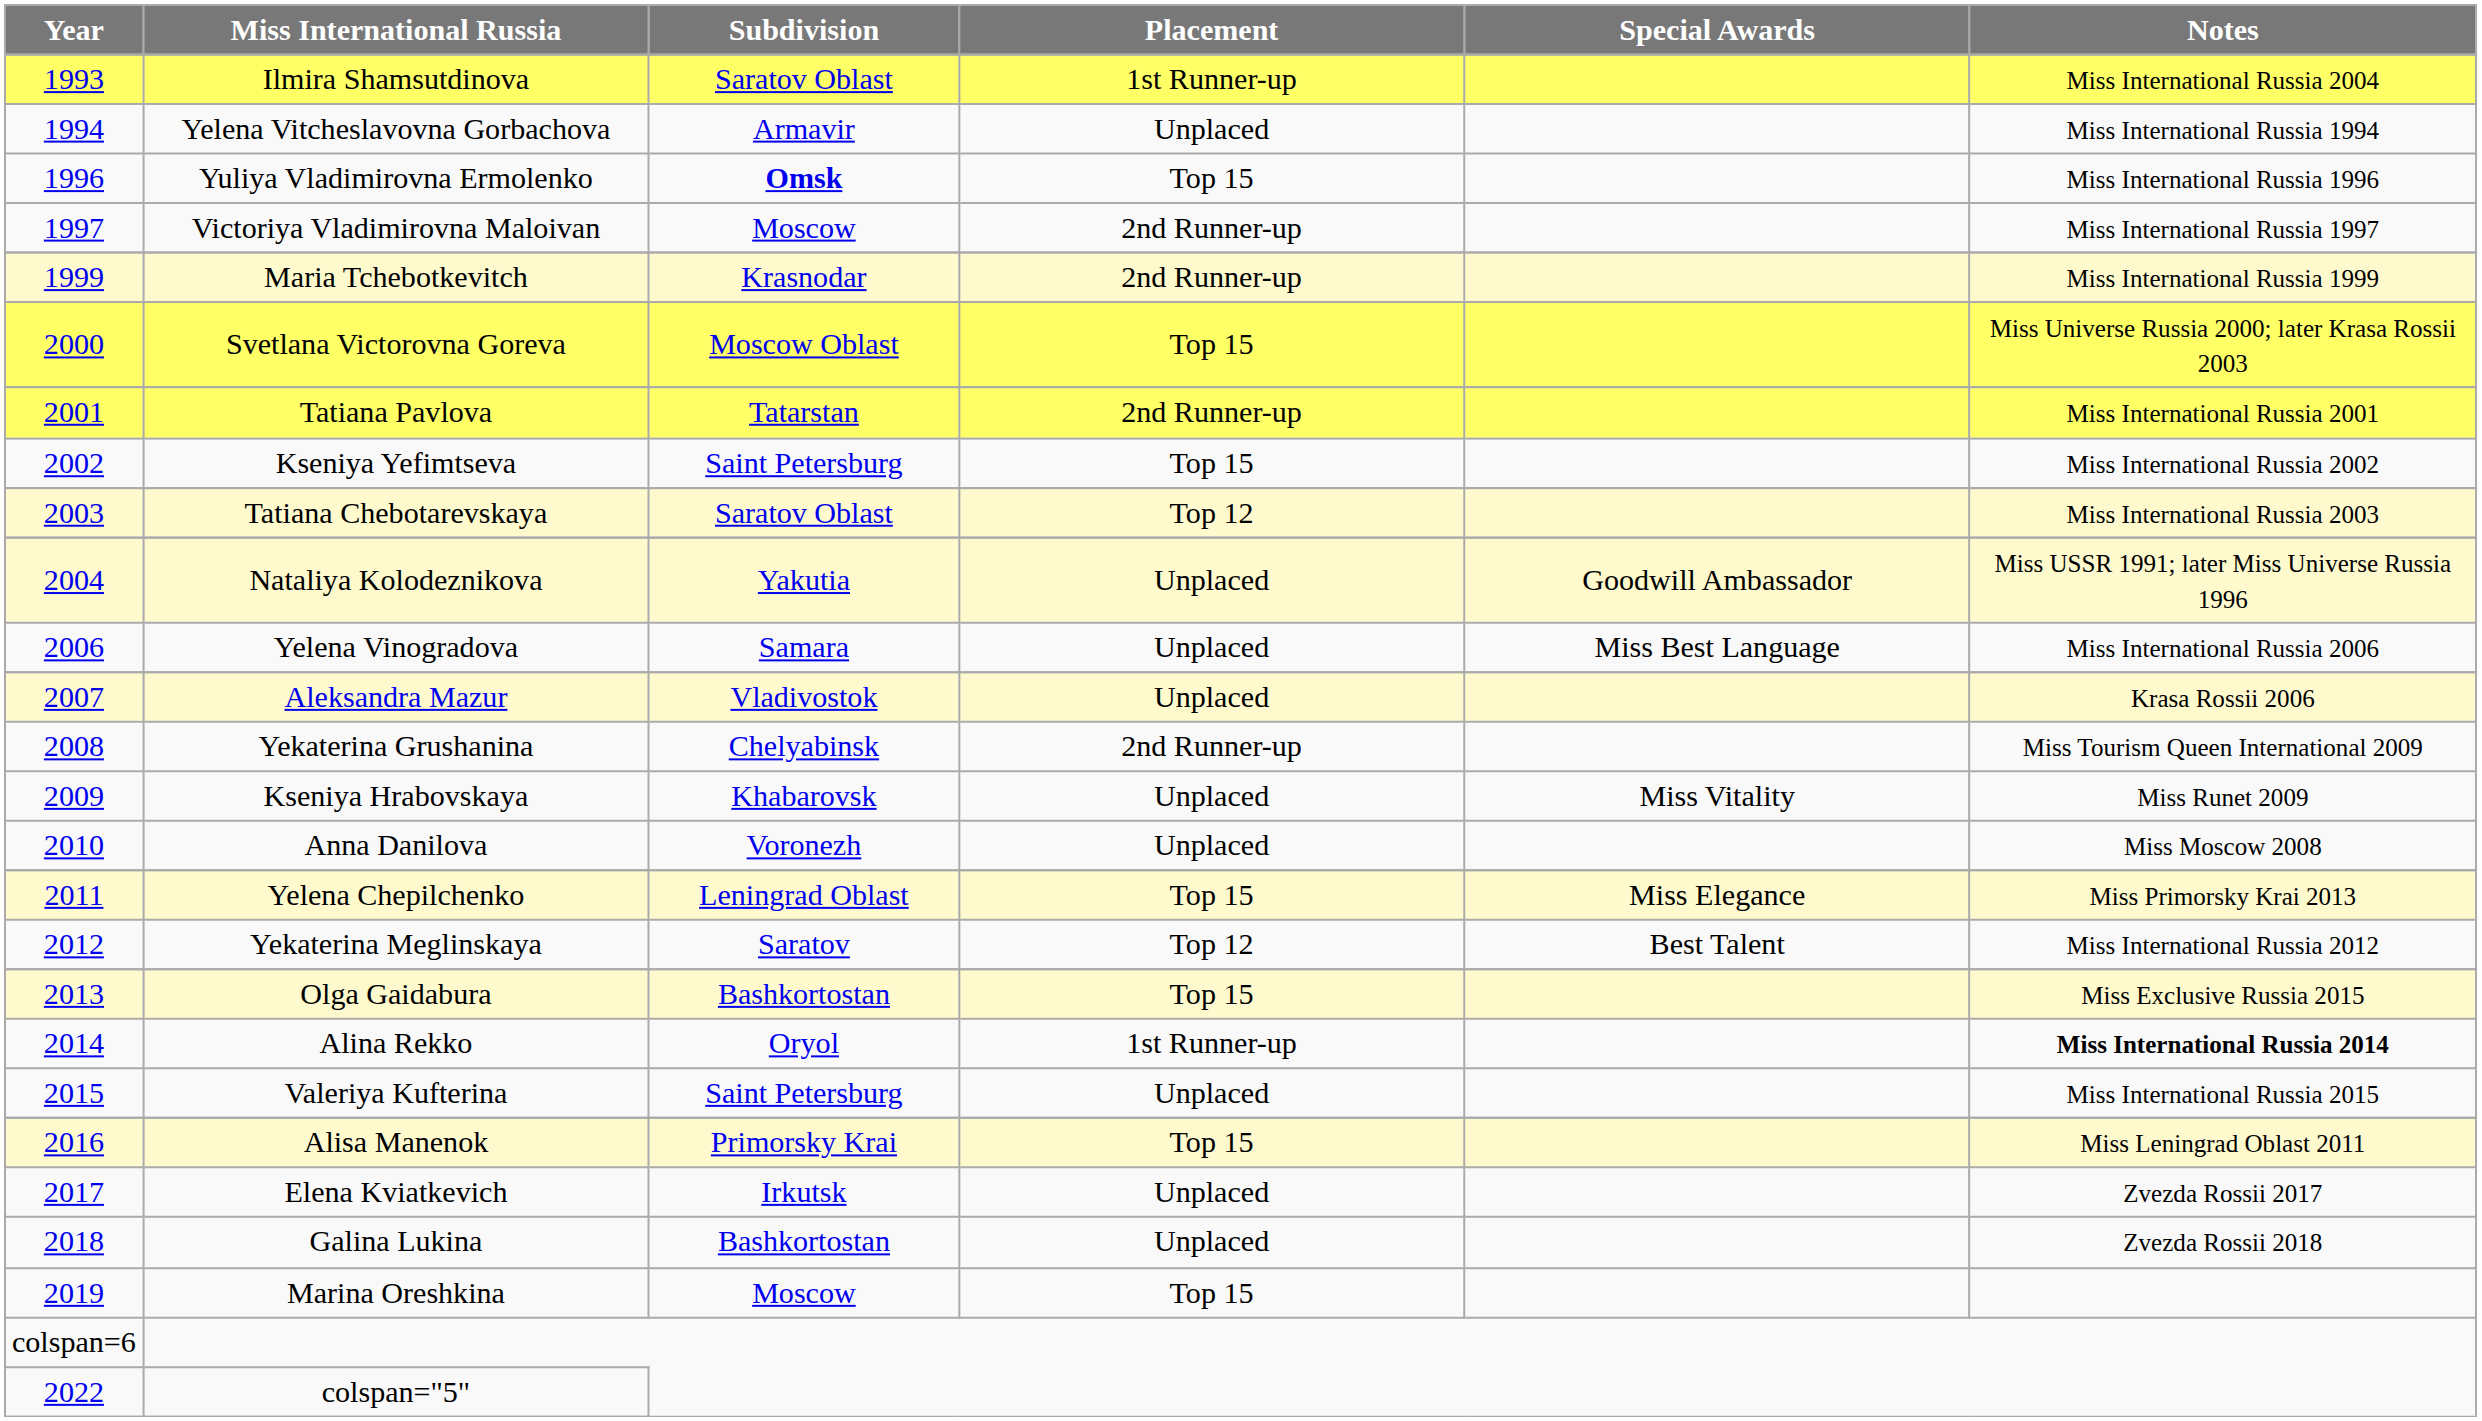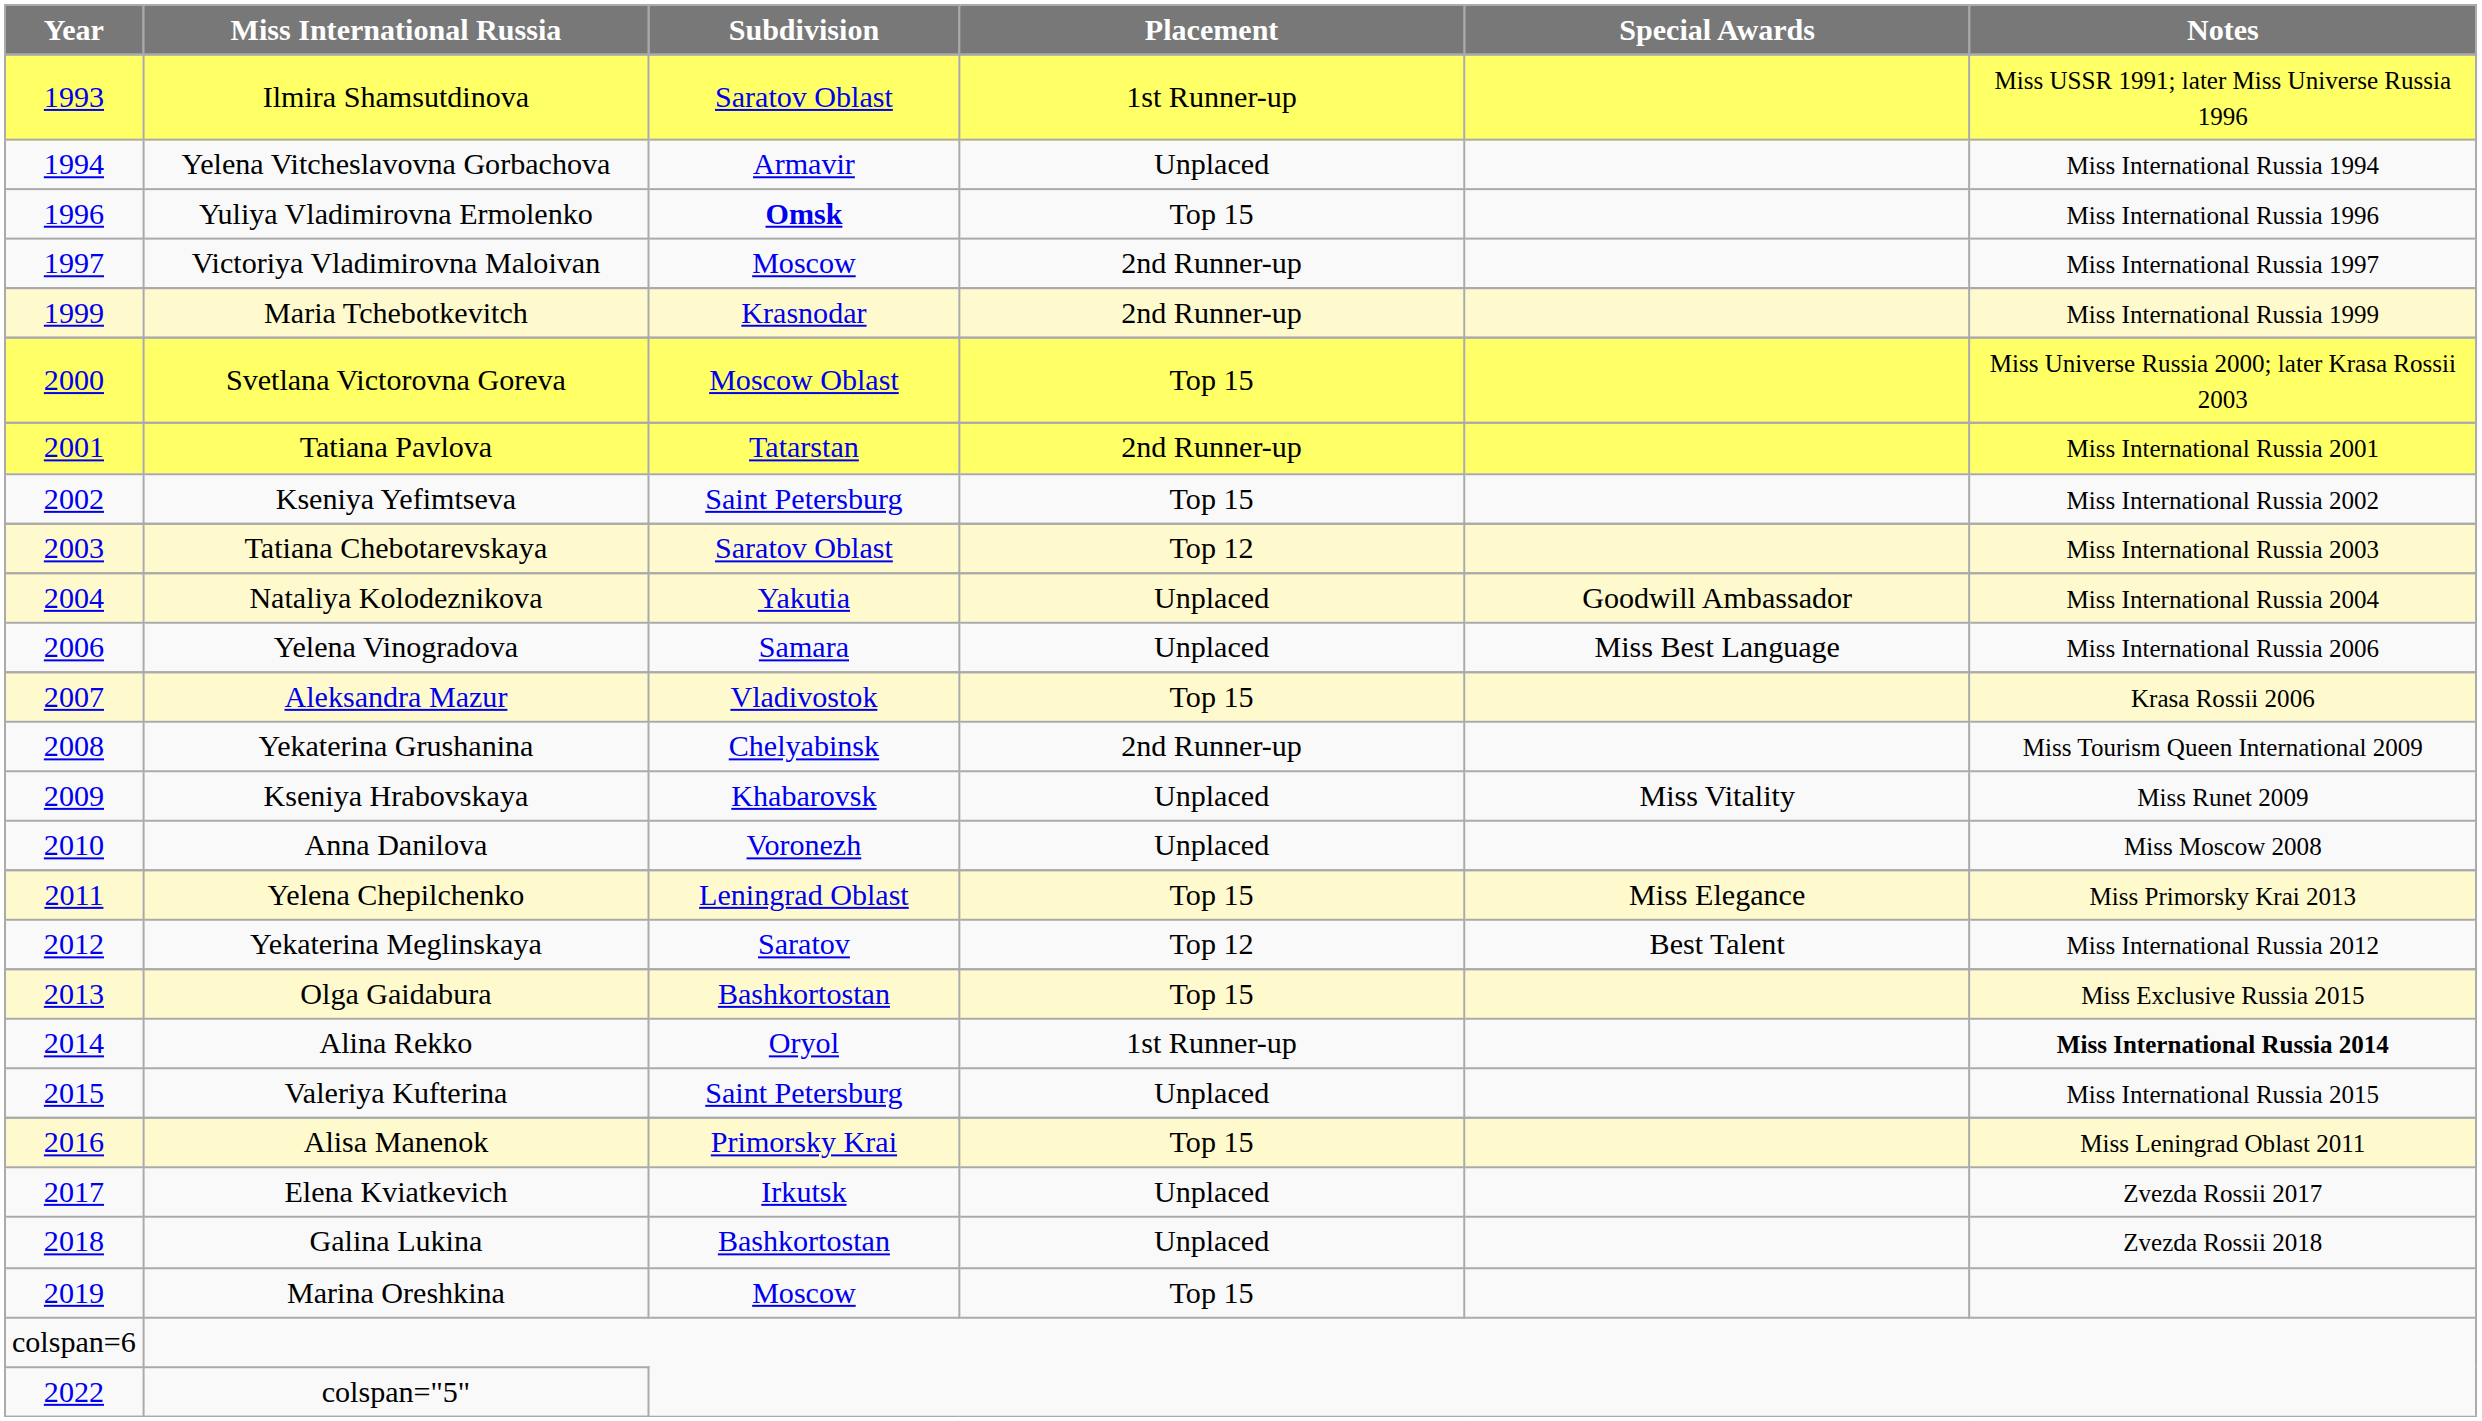(2223, 82) Miss International Russia 2004 -> (2223, 99) Miss USSR 1991; later Miss Universe Russia 1996
(2223, 582) Miss USSR 1991; later Miss Universe Russia 1996 -> (2223, 599) Miss International Russia 2004
(1212, 696) Unplaced -> (1212, 696) Top 15
